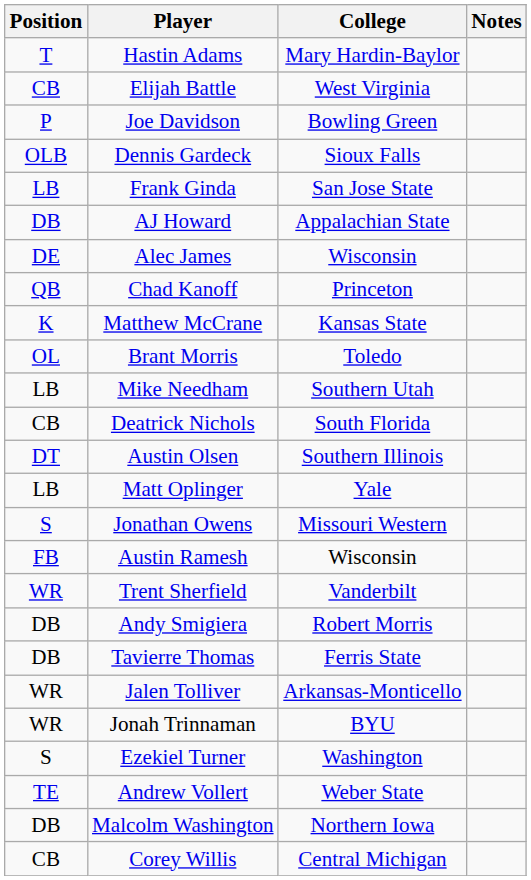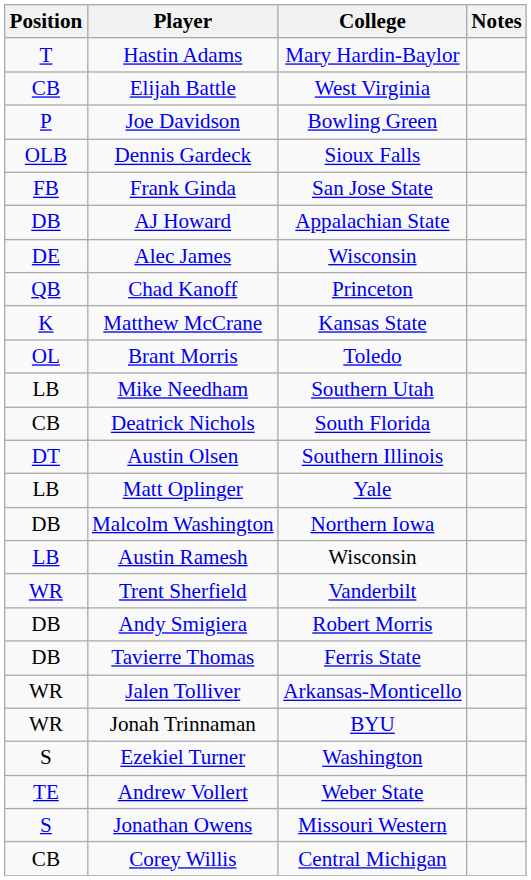(46, 188) LB -> (46, 188) FB
rows swapped: (183, 523) <-> (183, 825)
(46, 557) FB -> (46, 557) LB
